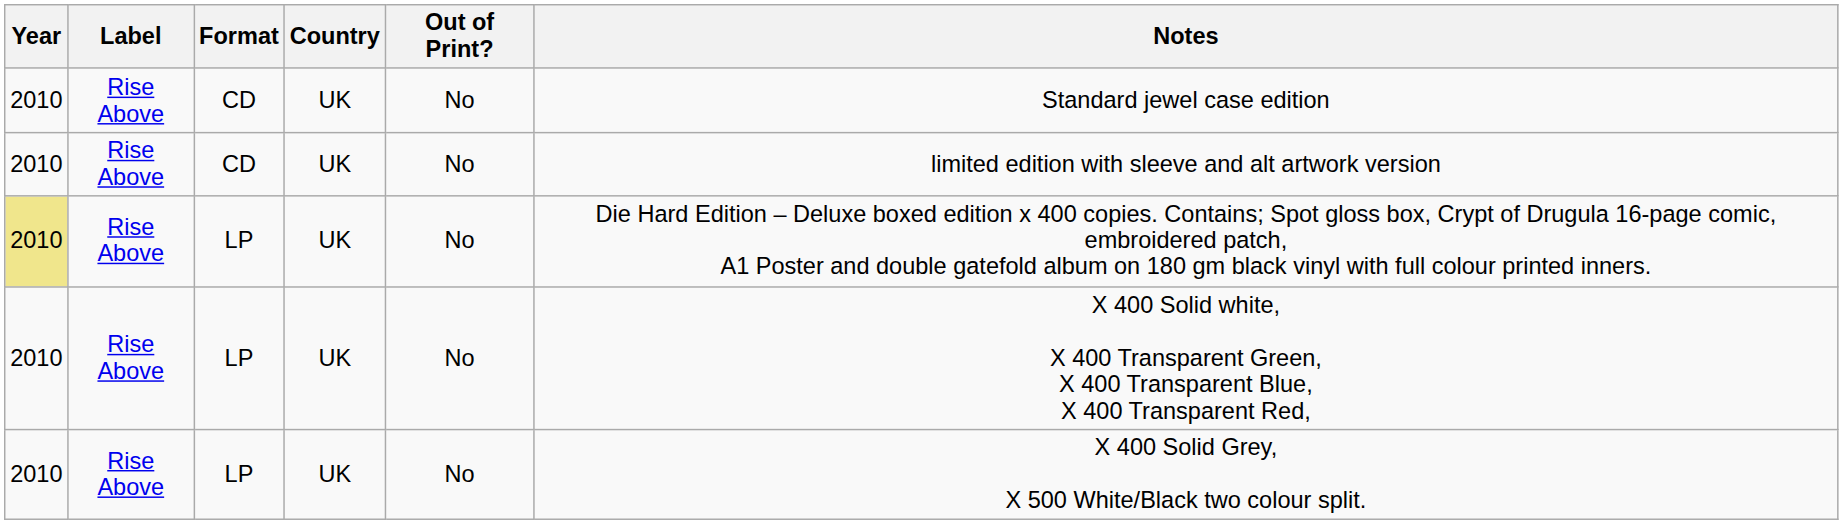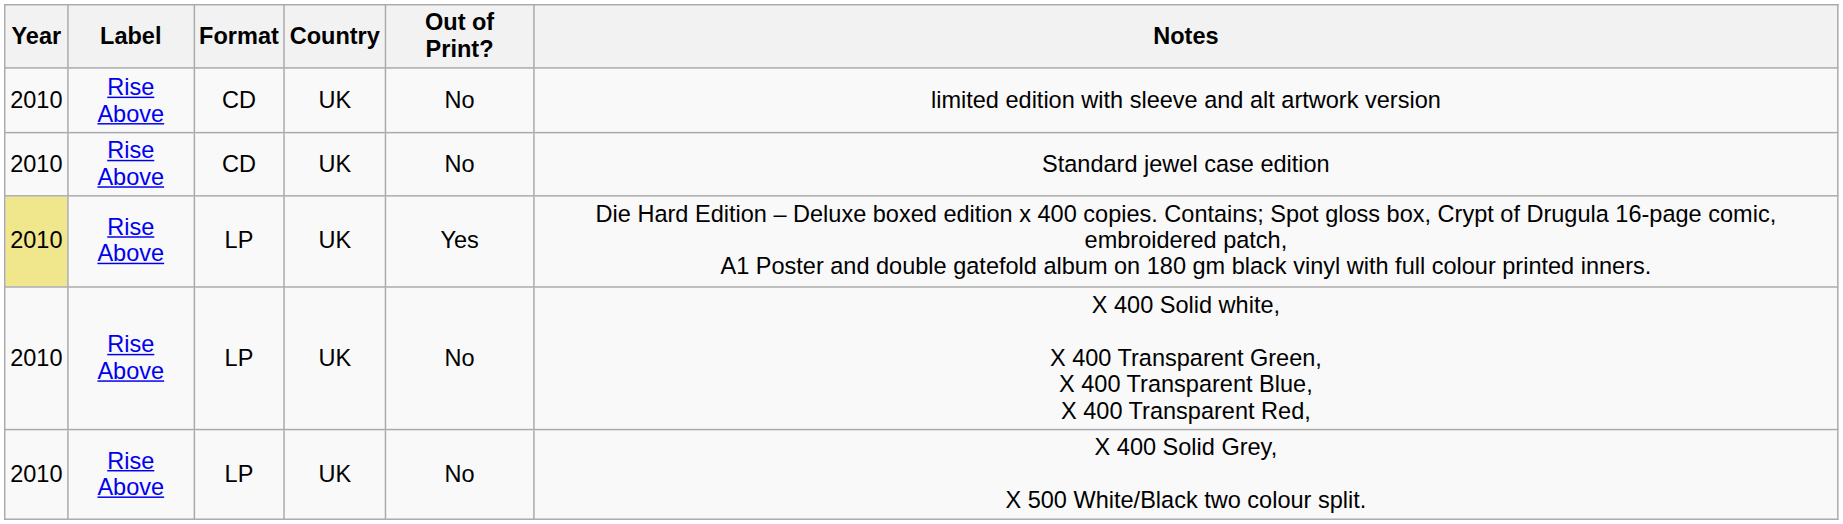(1186, 100) Standard jewel case edition -> (1186, 100) limited edition with sleeve and alt artwork version
(1186, 163) limited edition with sleeve and alt artwork version -> (1186, 163) Standard jewel case edition
(460, 240) No -> (460, 240) Yes
